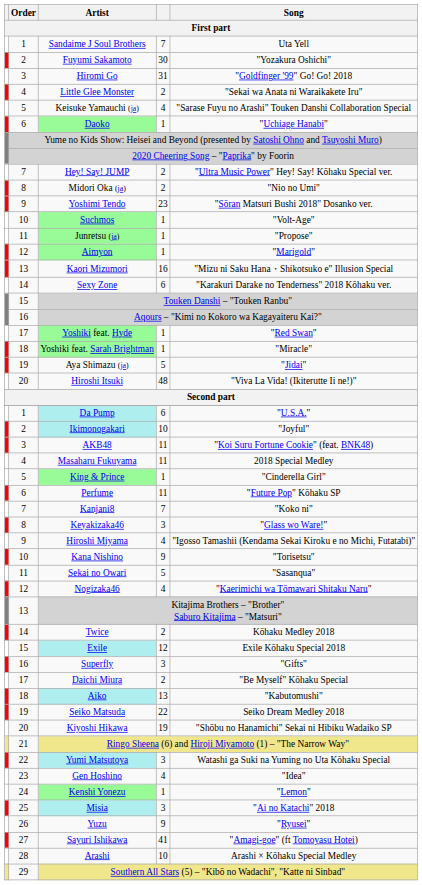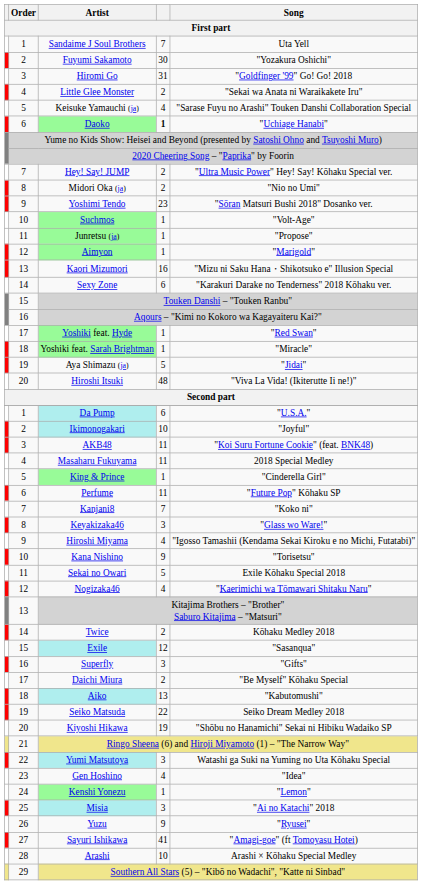(163, 124) normal -> (163, 124) bold
(294, 573) "Sasanqua" -> (294, 573) Exile Kōhaku Special 2018
(294, 648) Exile Kōhaku Special 2018 -> (294, 648) "Sasanqua"
